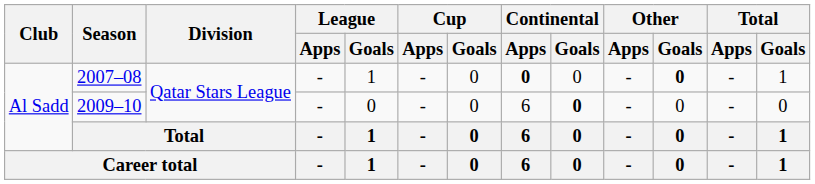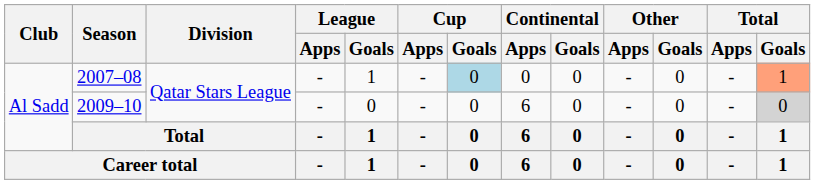(474, 77) no background -> (474, 77) lightblue background
(526, 77) bold -> (526, 77) normal
(680, 77) bold -> (680, 77) normal
(783, 77) no background -> (783, 77) lightsalmon background
(577, 106) bold -> (577, 106) normal
(783, 106) no background -> (783, 106) lightgrey background
